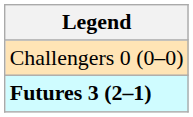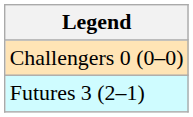(81, 92) bold -> (77, 92) normal
